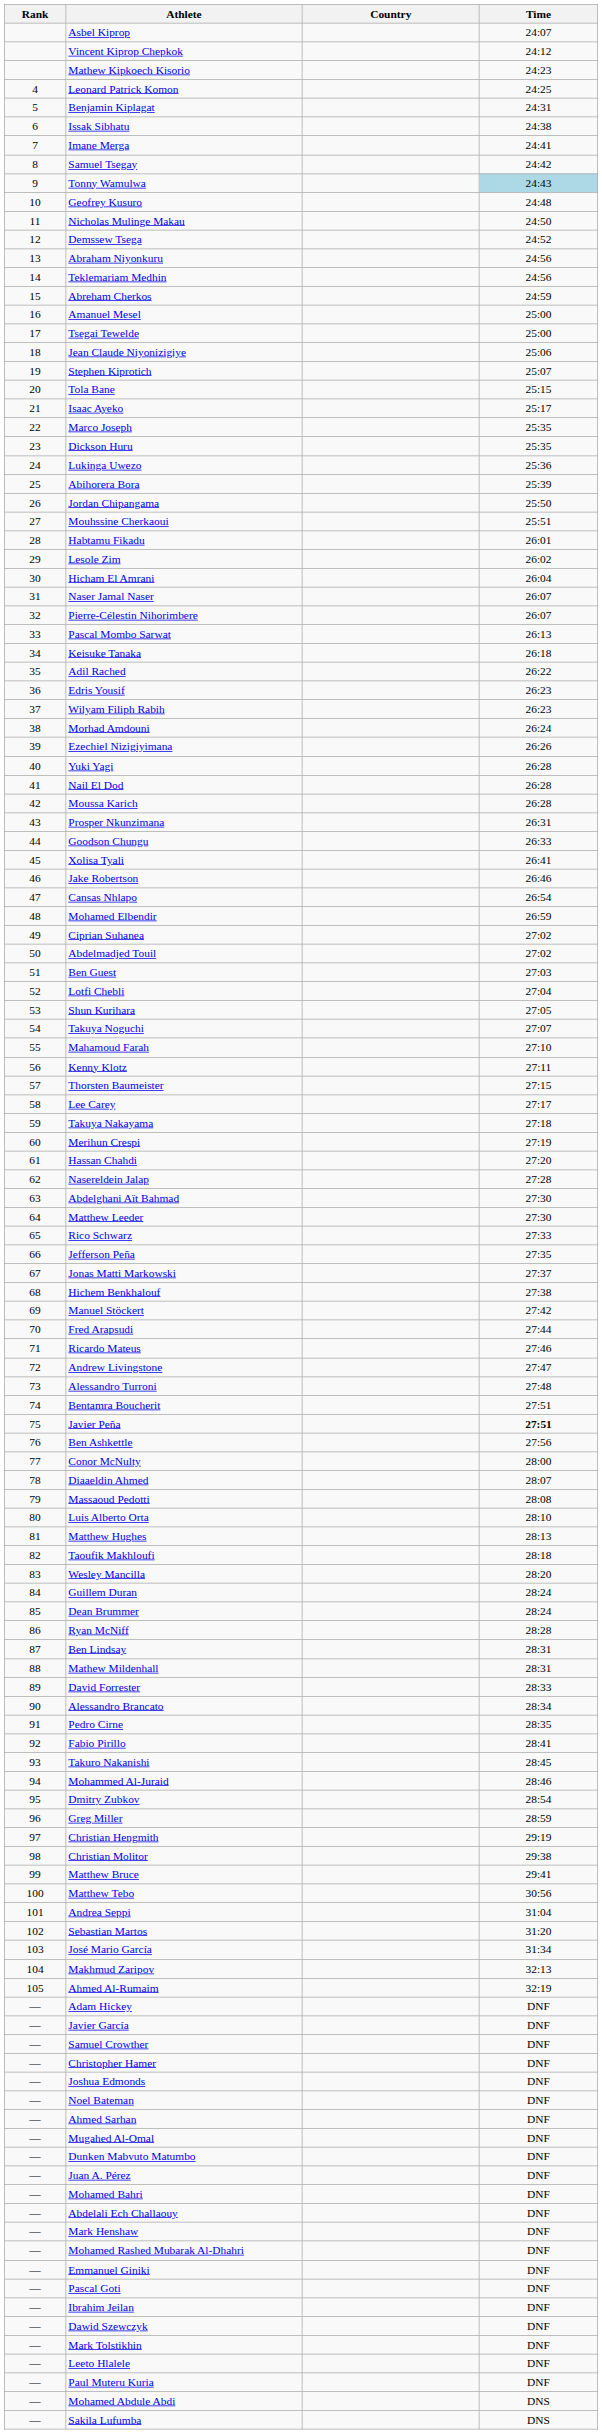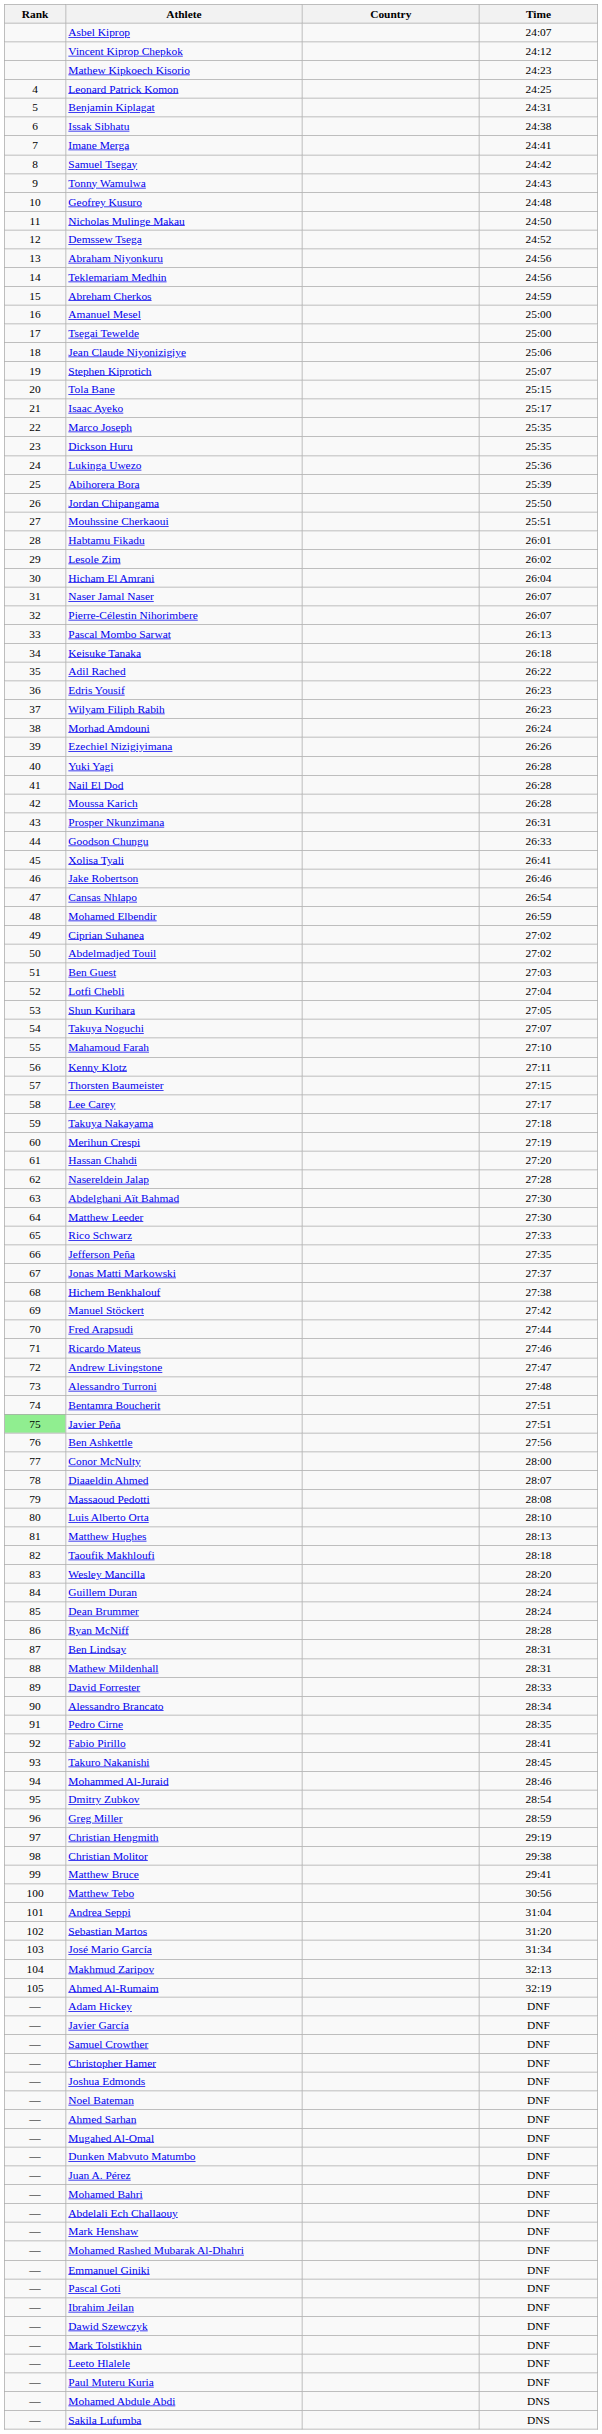(539, 183) lightblue background -> (539, 183) no background
(35, 1423) no background -> (35, 1423) lightgreen background
(539, 1423) bold -> (539, 1423) normal
